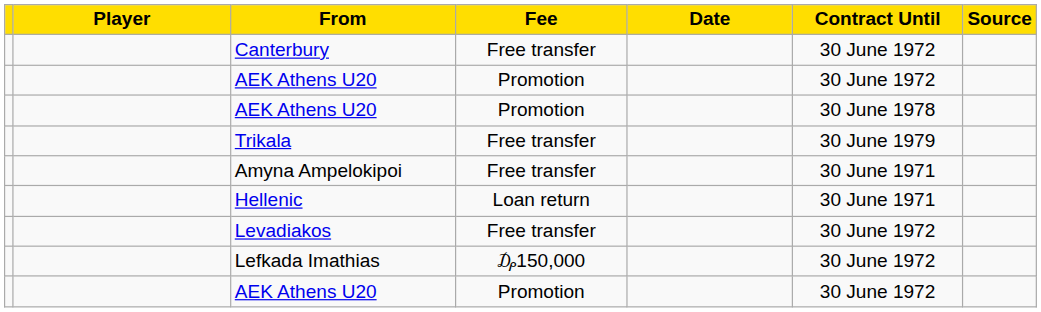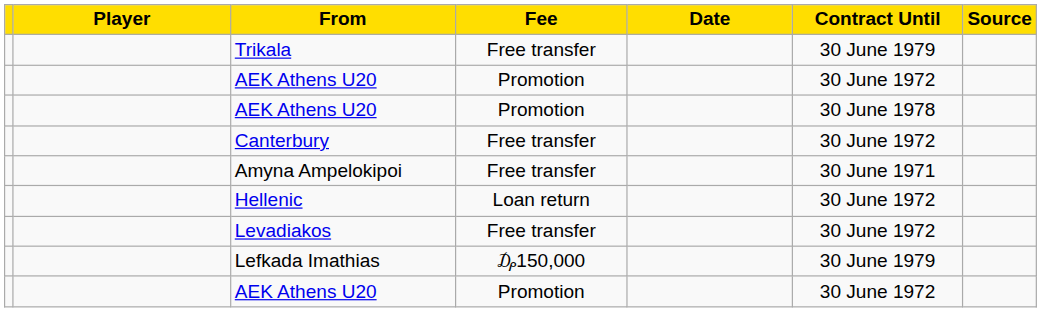rows swapped: (263, 140) <-> (282, 49)
(878, 200) 30 June 1971 -> (878, 200) 30 June 1972
(878, 261) 30 June 1972 -> (878, 261) 30 June 1979
